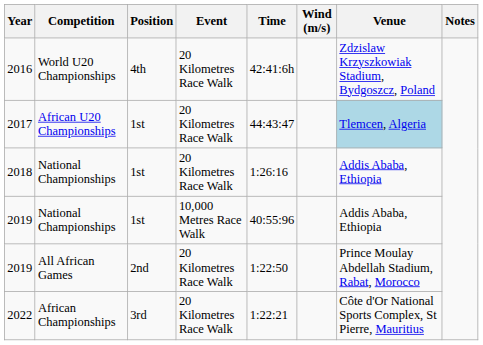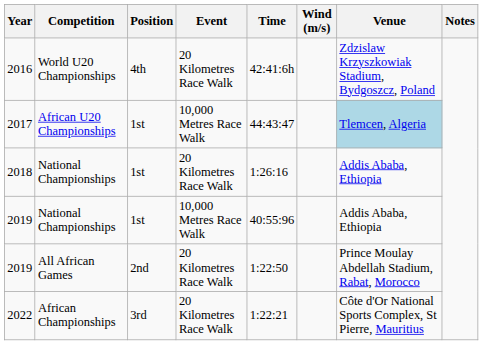(207, 124) 20 Kilometres Race Walk -> (210, 124) 10,000 Metres Race Walk
